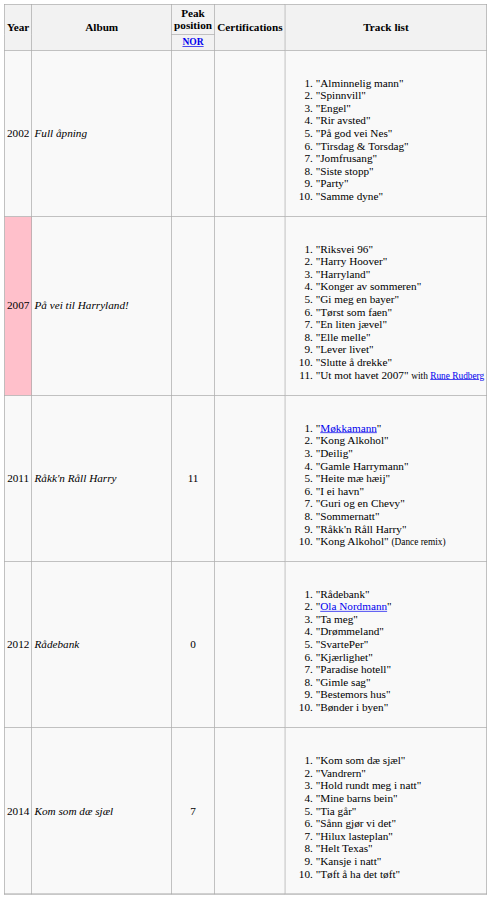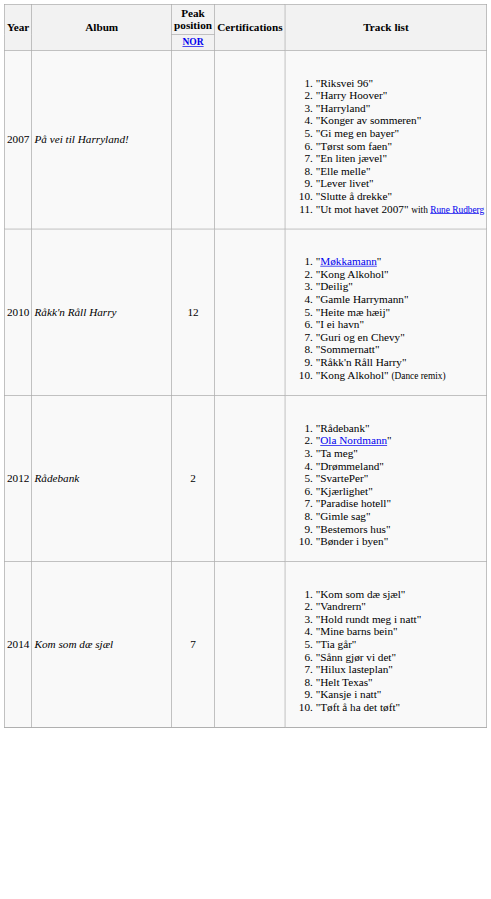- row: (61, 133)
(18, 306) pink background -> (18, 139) no background
(18, 478) 2011 -> (18, 312) 2010
(193, 478) 11 -> (193, 312) 12
(193, 644) 0 -> (193, 478) 2
